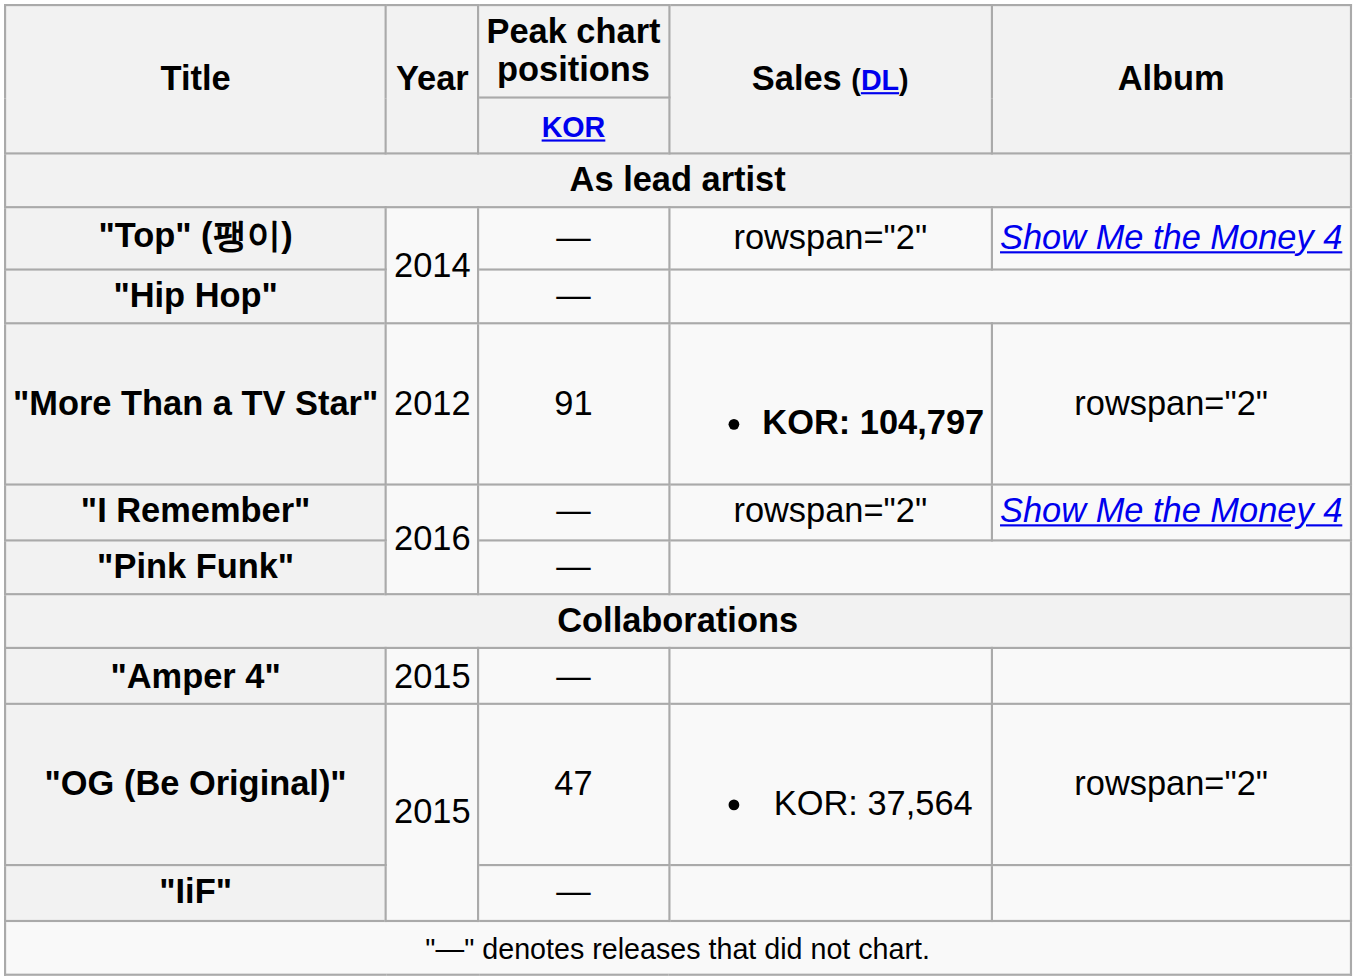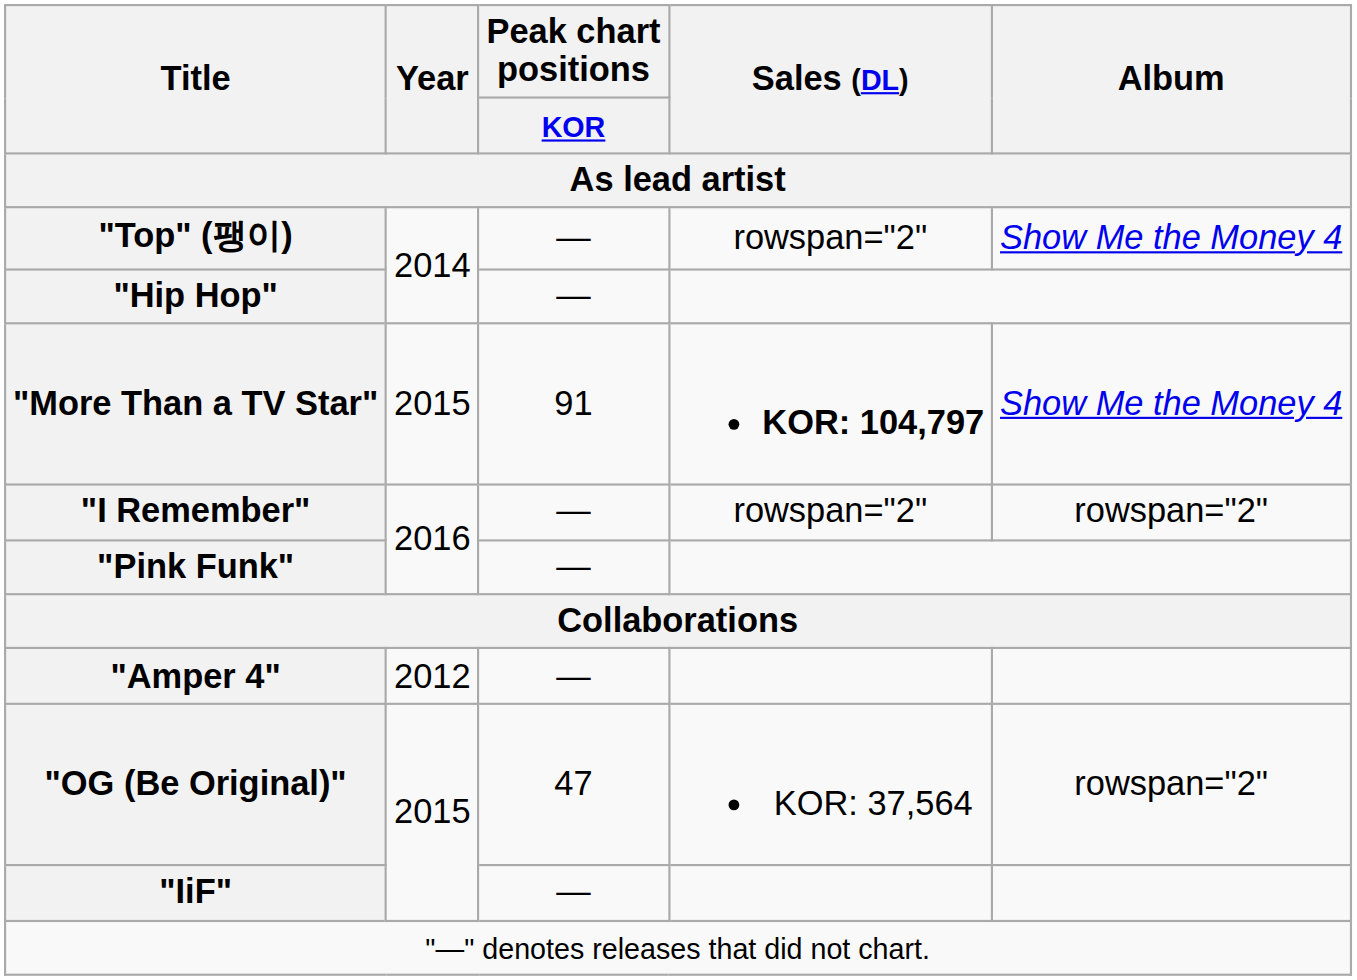(432, 403) 2012 -> (432, 403) 2015
(1171, 403) rowspan="2" -> (1171, 403) Show Me the Money 4
(1171, 511) Show Me the Money 4 -> (1171, 511) rowspan="2"
(432, 675) 2015 -> (432, 675) 2012
